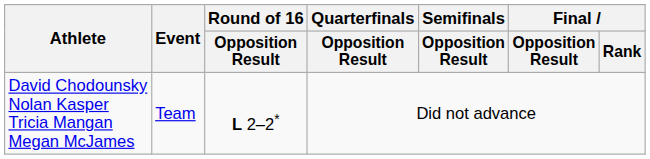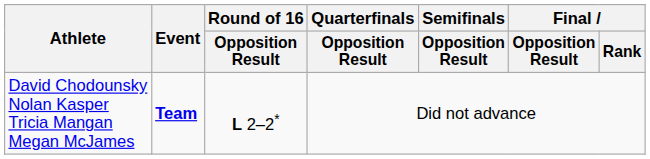(175, 114) normal -> (176, 114) bold
